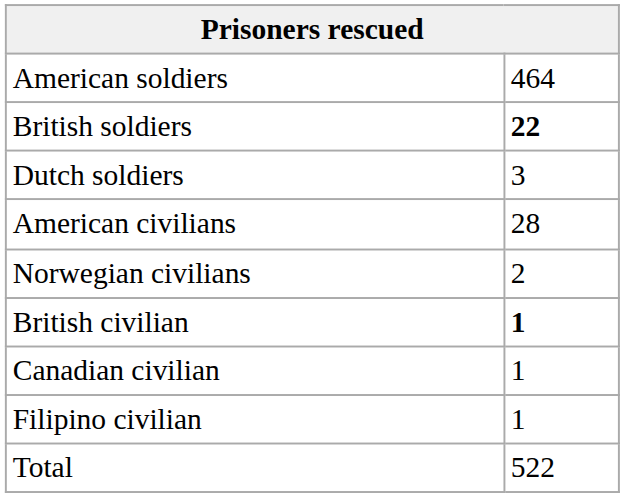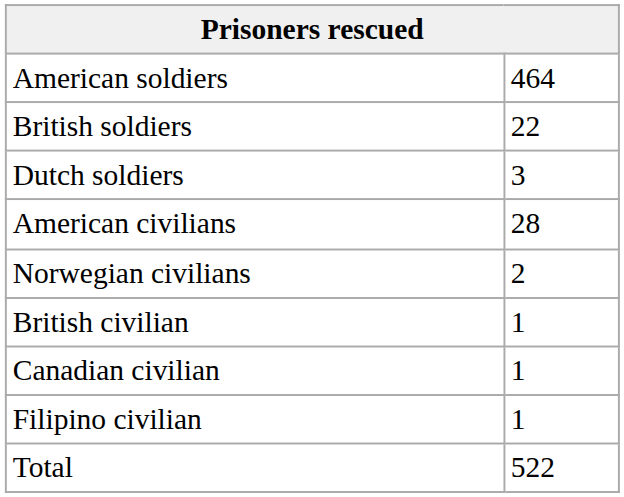(526, 126) bold -> (526, 126) normal
(518, 321) bold -> (518, 321) normal
